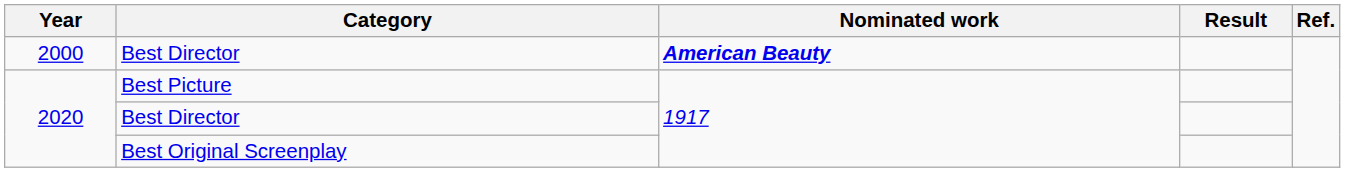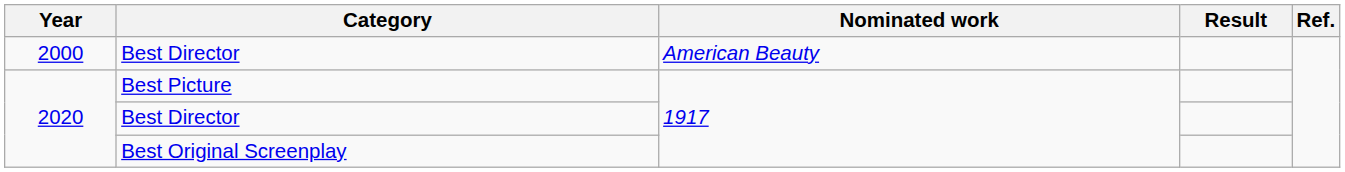(747, 53) bold -> (741, 53) normal
